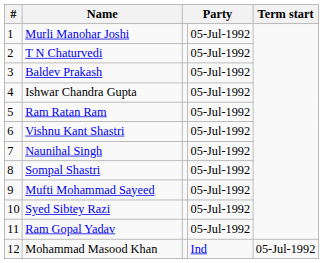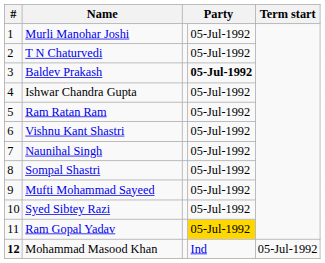(220, 72) normal -> (221, 72) bold
(220, 229) no background -> (220, 229) gold background
(13, 248) normal -> (13, 248) bold
